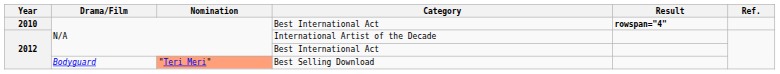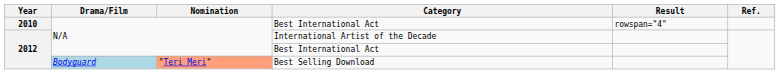(641, 24) bold -> (641, 24) normal
(75, 62) no background -> (75, 62) lightblue background
